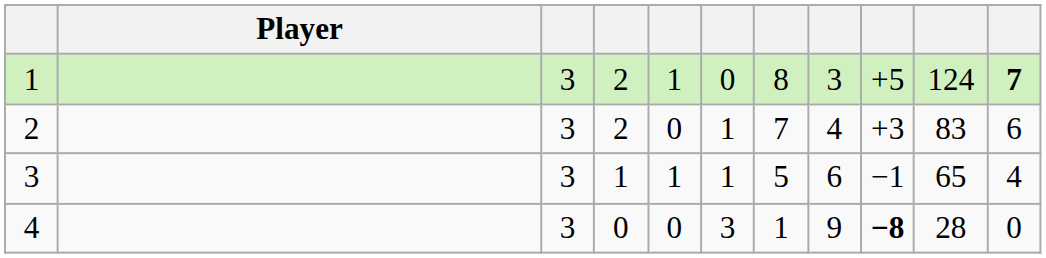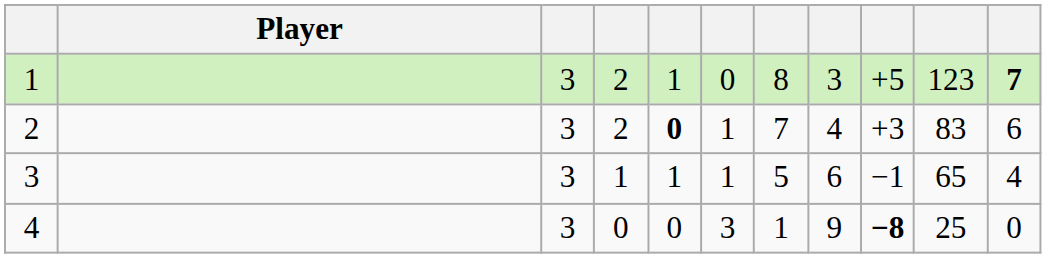(951, 78) 124 -> (951, 78) 123
(674, 128) normal -> (674, 128) bold
(951, 227) 28 -> (951, 227) 25
